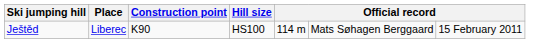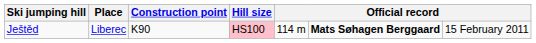(248, 30) no background -> (248, 30) pink background
(372, 30) normal -> (375, 30) bold
